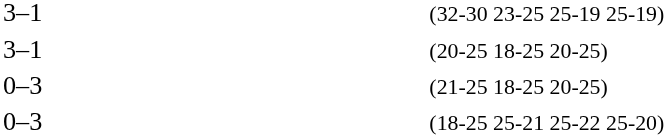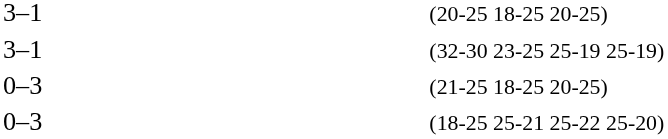(547, 14) (32-30 23-25 25-19 25-19) -> (519, 14) (20-25 18-25 20-25)
(519, 50) (20-25 18-25 20-25) -> (547, 50) (32-30 23-25 25-19 25-19)
